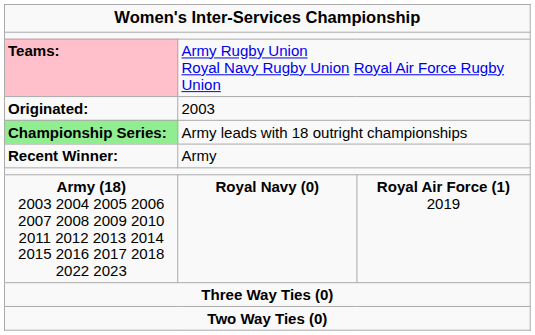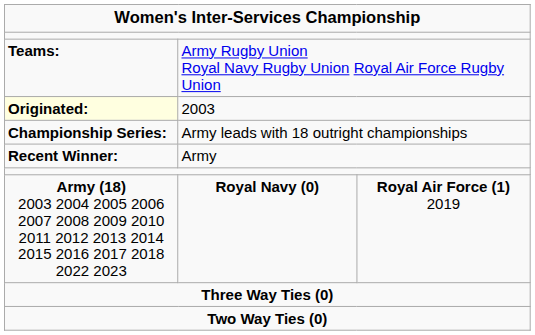(34, 51) pink background -> (34, 51) no background
(48, 108) no background -> (48, 108) lightyellow background
(87, 132) lightgreen background -> (87, 132) no background
